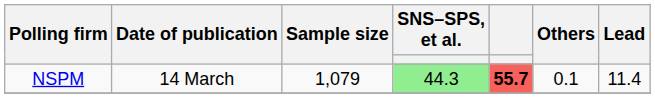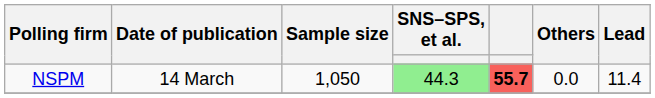(337, 78) 1,079 -> (337, 78) 1,050
(566, 78) 0.1 -> (566, 78) 0.0
